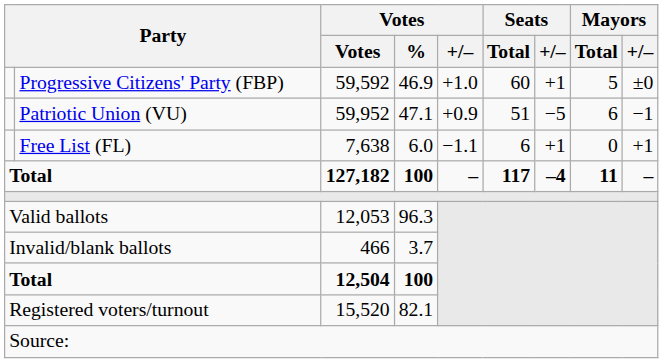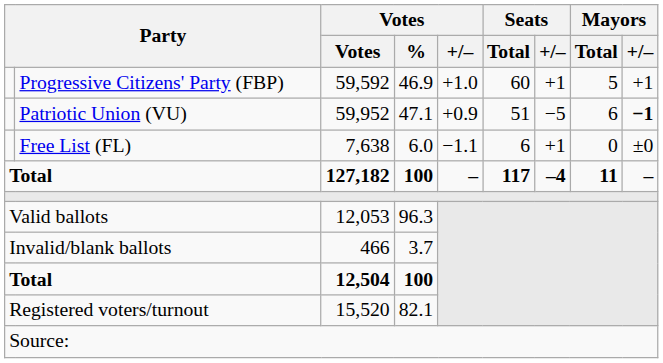(643, 82) ±0 -> (643, 82) +1
(643, 113) normal -> (643, 113) bold
(643, 144) +1 -> (643, 144) ±0
